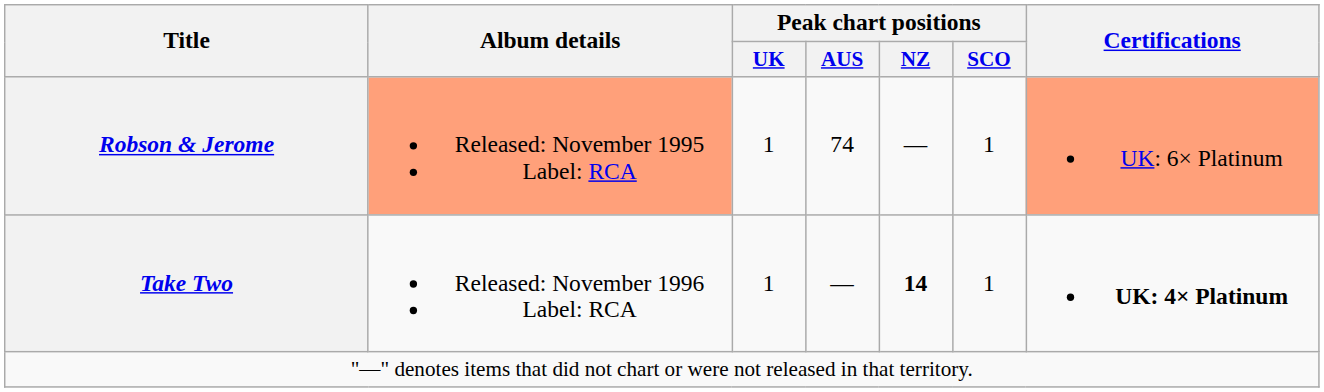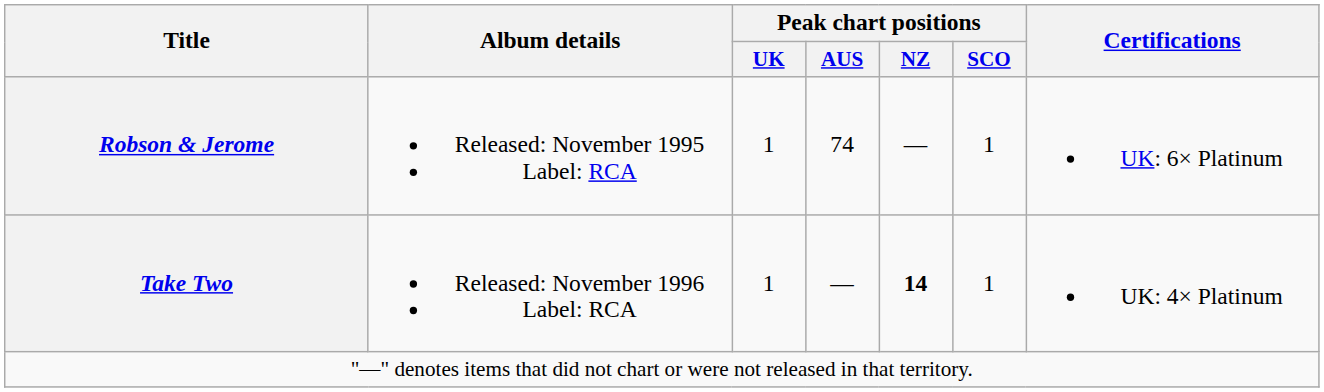(550, 159) lightsalmon background -> (550, 159) no background
(1172, 159) lightsalmon background -> (1172, 159) no background
(1172, 296) bold -> (1172, 296) normal
